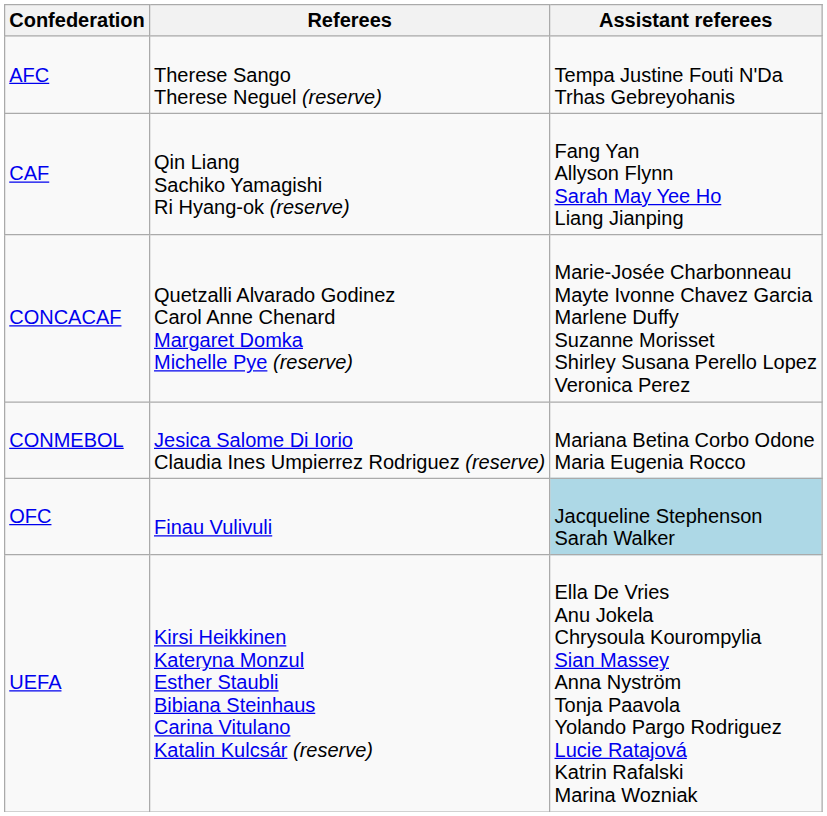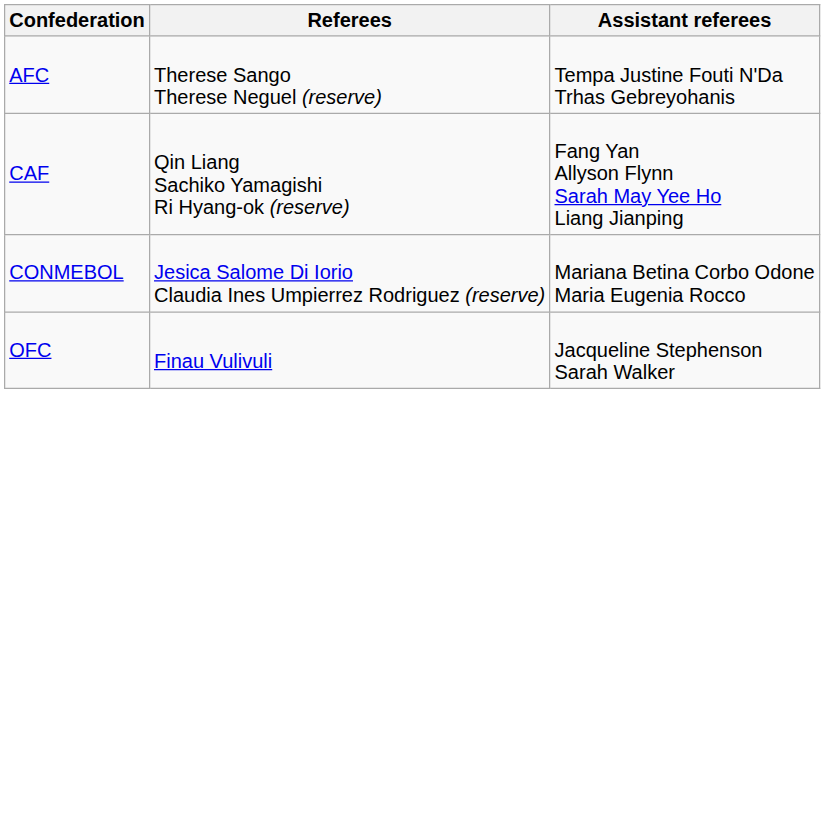- row: (65, 318)
(658, 527) lightblue background -> (658, 360) no background
- row: (35, 683)
